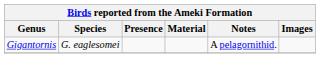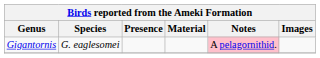(243, 45) no background -> (243, 45) pink background
